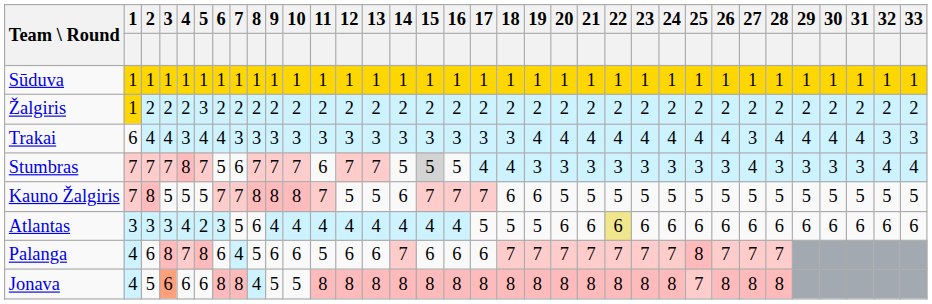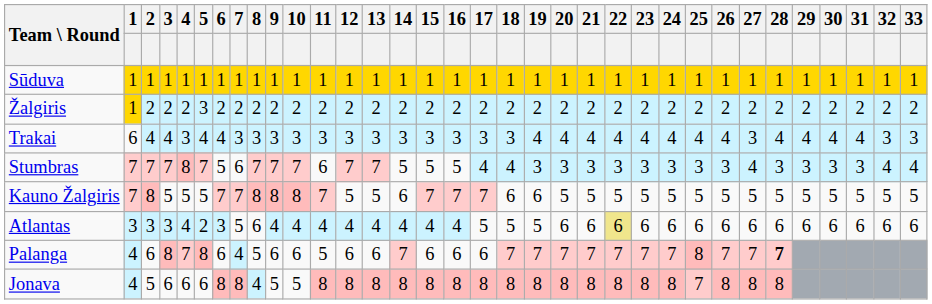(430, 167) lightgrey background -> (430, 167) no background
(779, 254) normal -> (779, 254) bold
(168, 284) lightsalmon background -> (168, 284) no background
